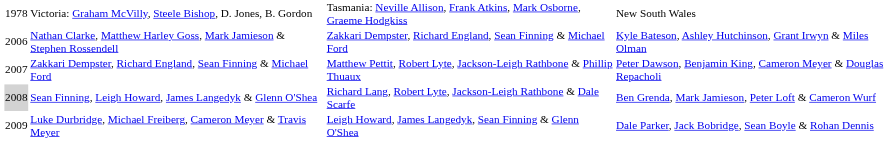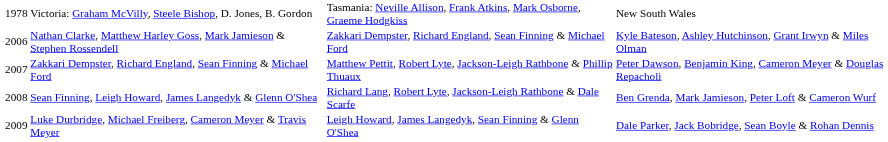(16, 97) lightgrey background -> (16, 97) no background
